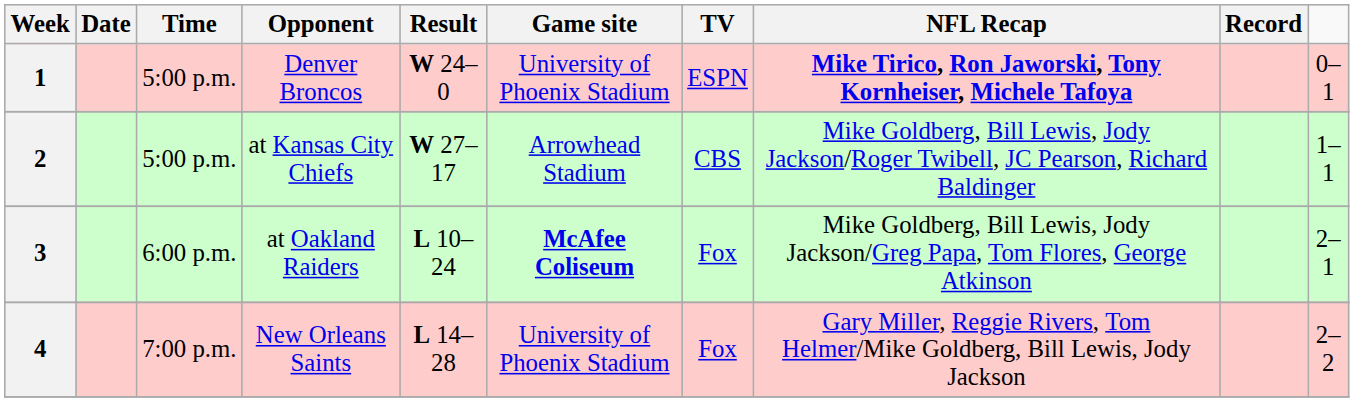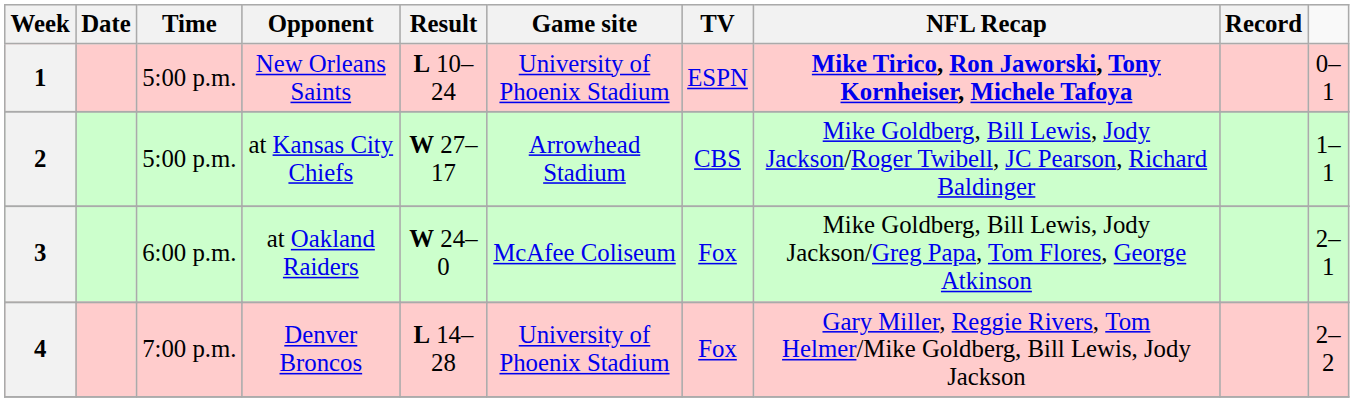(321, 77) Denver Broncos -> (321, 77) New Orleans Saints
(443, 77) W 24–0 -> (443, 77) L 10–24
(443, 253) L 10–24 -> (443, 253) W 24–0
(584, 253) bold -> (584, 253) normal
(321, 348) New Orleans Saints -> (321, 348) Denver Broncos
